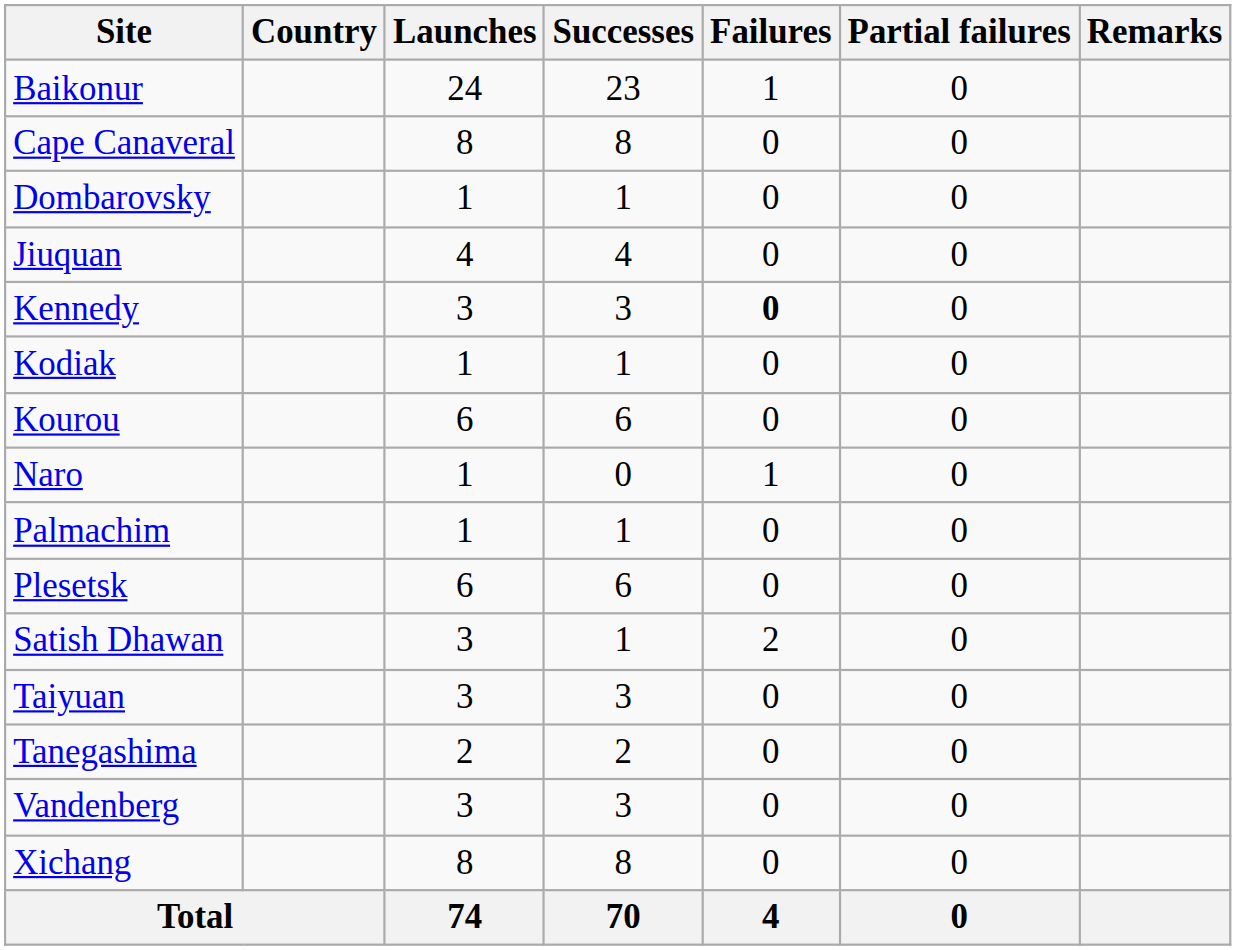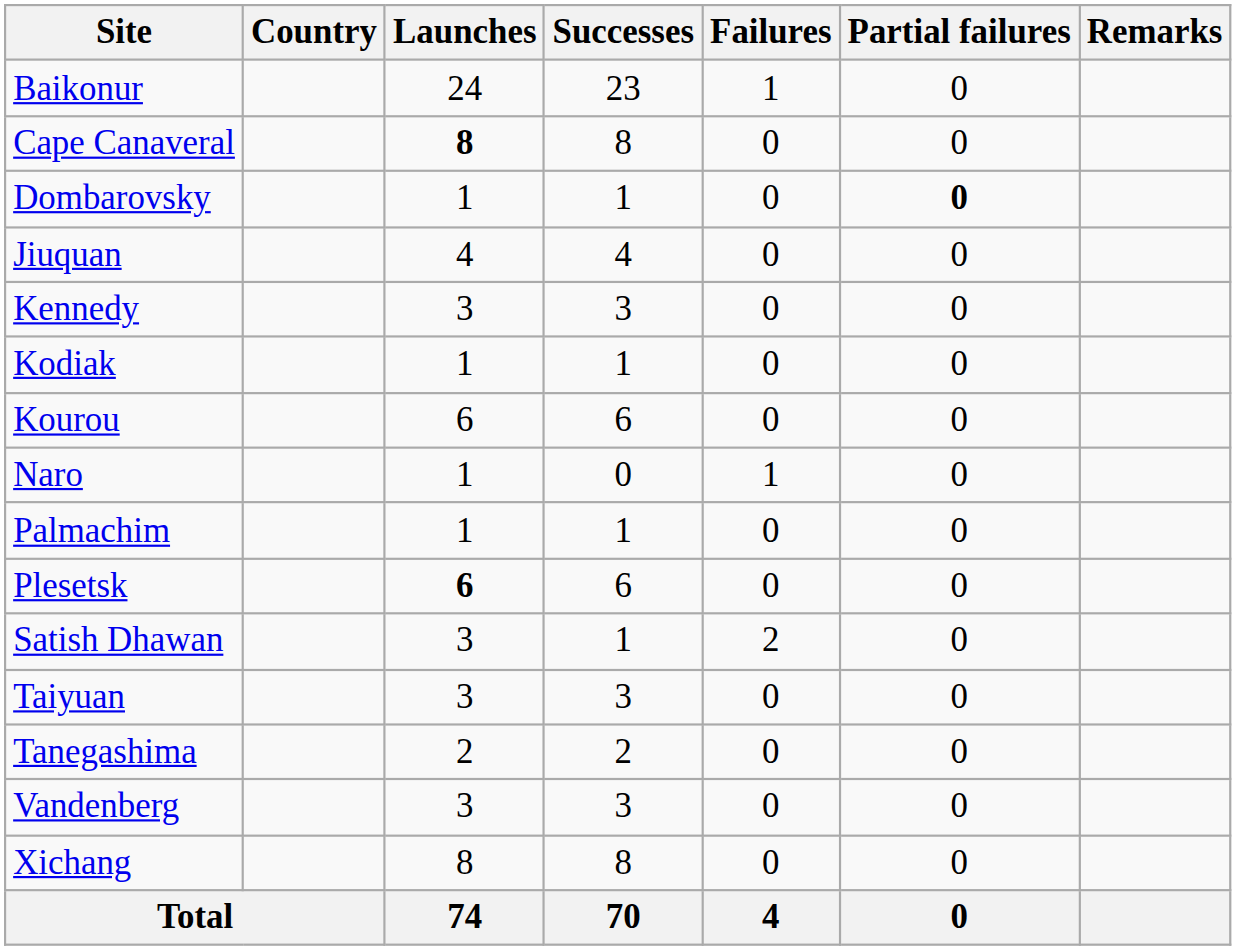(465, 142) normal -> (465, 142) bold
(959, 198) normal -> (959, 198) bold
(771, 308) bold -> (771, 308) normal
(465, 585) normal -> (465, 585) bold
